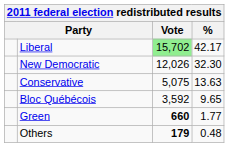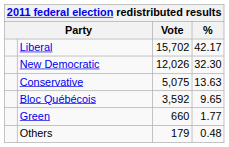(173, 47) lightgreen background -> (173, 47) no background
(180, 116) bold -> (180, 116) normal
(180, 133) bold -> (180, 133) normal
